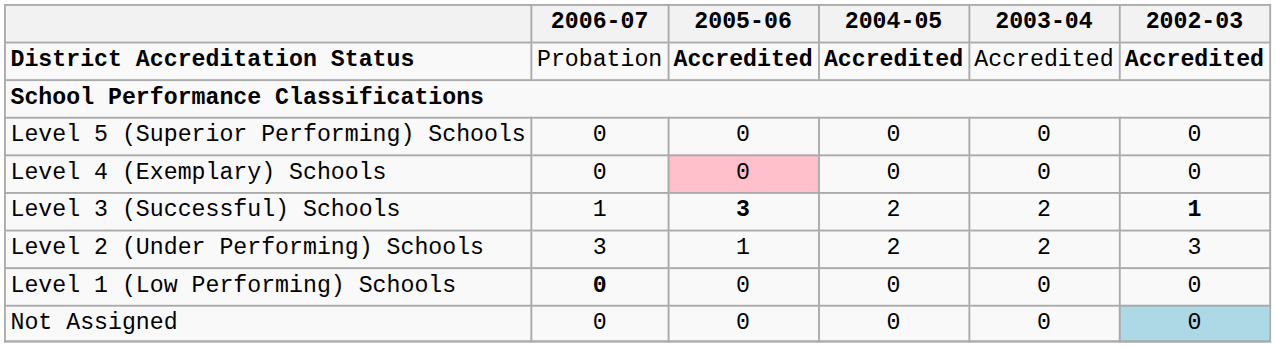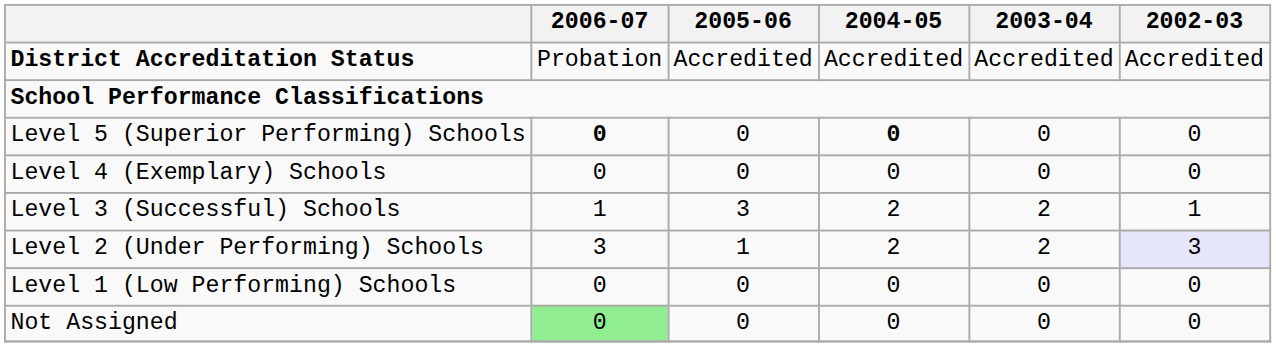(743, 62) bold -> (743, 62) normal
(894, 62) bold -> (894, 62) normal
(1194, 62) bold -> (1194, 62) normal
(600, 136) normal -> (600, 136) bold
(894, 136) normal -> (894, 136) bold
(743, 174) pink background -> (743, 174) no background
(743, 211) bold -> (743, 211) normal
(1194, 211) bold -> (1194, 211) normal
(1194, 249) no background -> (1194, 249) lavender background
(600, 286) bold -> (600, 286) normal
(600, 324) no background -> (600, 324) lightgreen background
(1194, 324) lightblue background -> (1194, 324) no background
